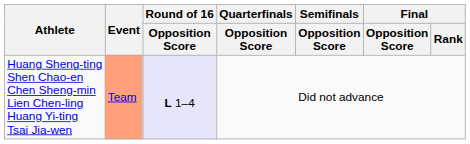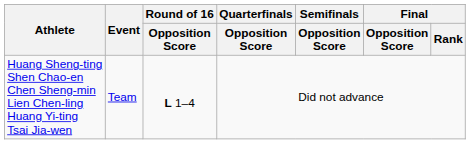(122, 97) lightsalmon background -> (122, 97) no background
(180, 104) lavender background -> (180, 104) no background
